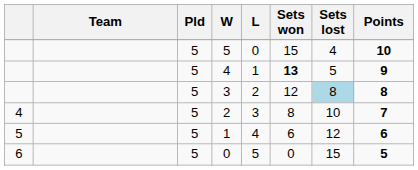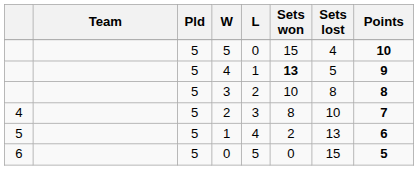(291, 92) 12 -> (291, 92) 10
(333, 92) lightblue background -> (333, 92) no background
(291, 133) 6 -> (291, 133) 2
(333, 133) 12 -> (333, 133) 13
